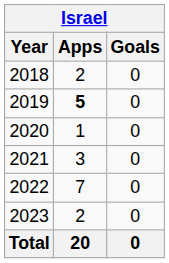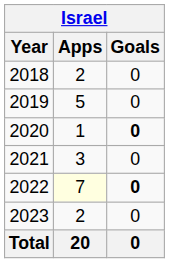(80, 103) bold -> (80, 103) normal
(135, 131) normal -> (135, 131) bold
(80, 187) no background -> (80, 187) lightyellow background
(135, 187) normal -> (135, 187) bold
